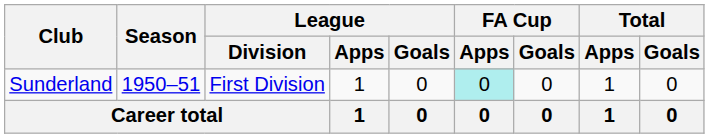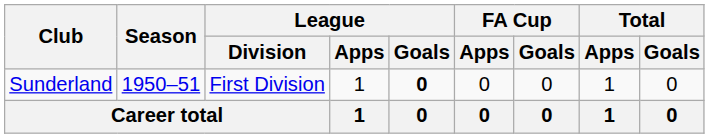(422, 84) normal -> (422, 84) bold
(484, 84) paleturquoise background -> (484, 84) no background
